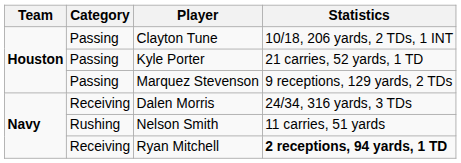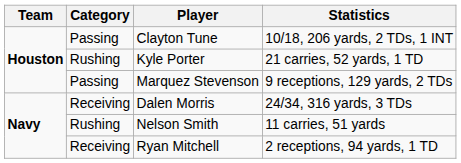(94, 59) Passing -> (95, 59) Rushing
(356, 147) bold -> (352, 147) normal
